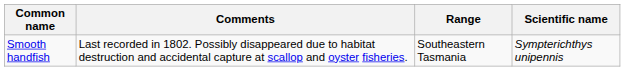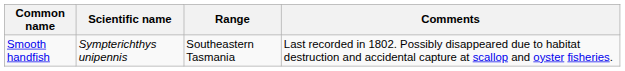columns swapped: (566, 19) <-> (245, 19)
